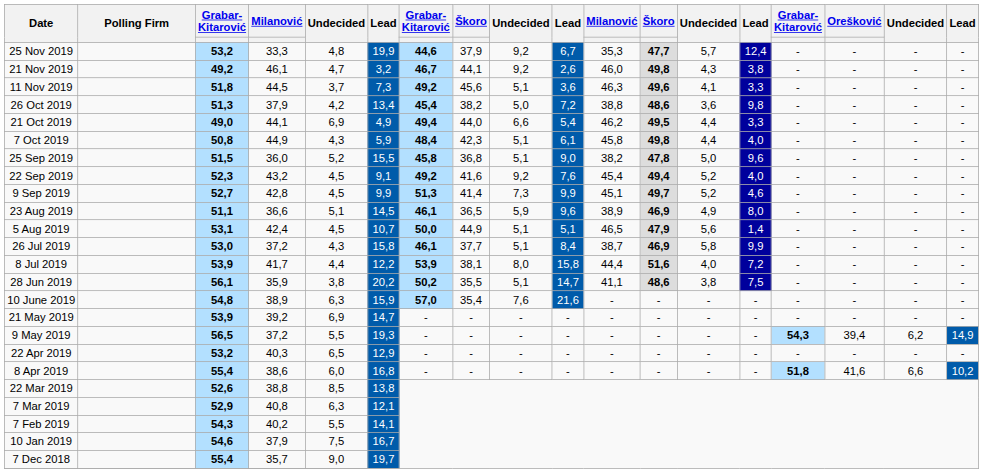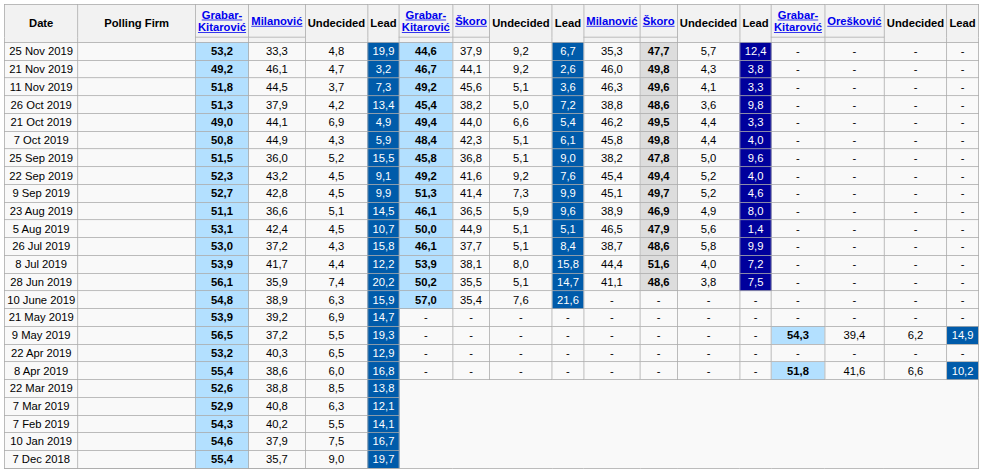(659, 247) 46,9 -> (659, 247) 48,6
(336, 282) 3,8 -> (336, 282) 7,4
